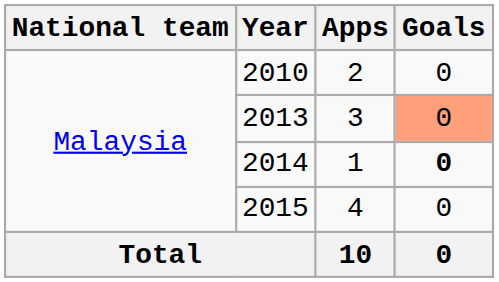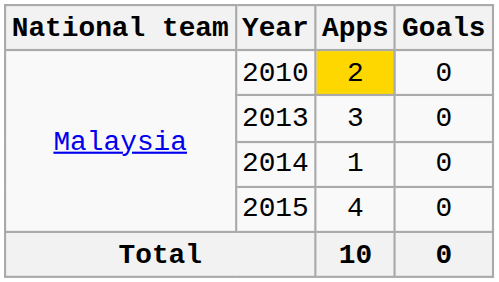(355, 73) no background -> (355, 73) gold background
(444, 118) lightsalmon background -> (444, 118) no background
(444, 164) bold -> (444, 164) normal
